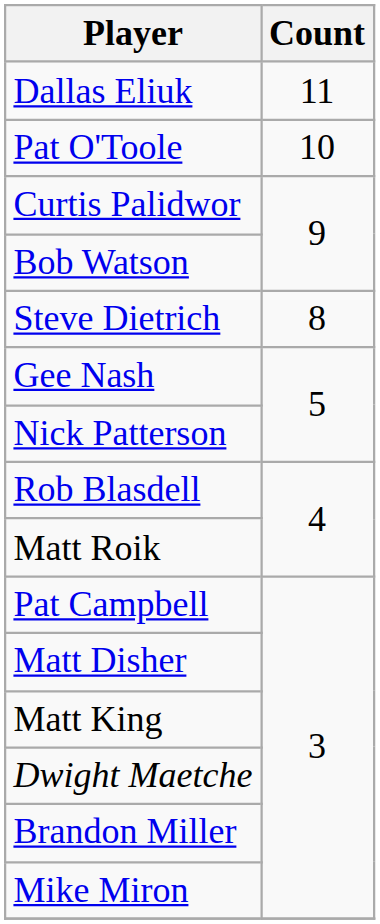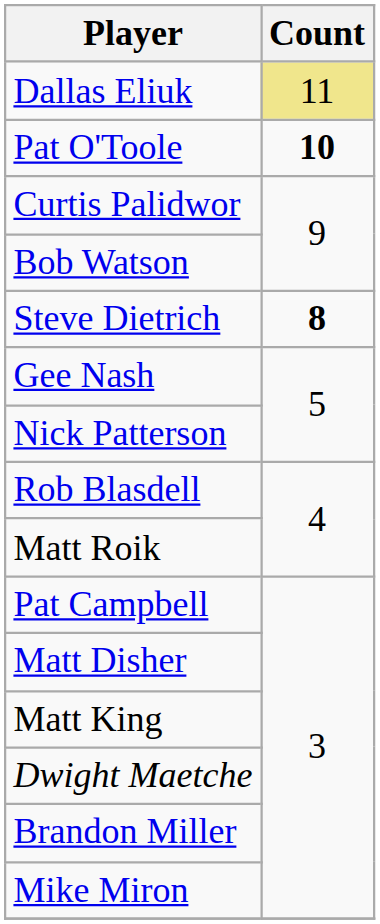(317, 90) no background -> (317, 90) khaki background
(317, 147) normal -> (317, 147) bold
(317, 318) normal -> (317, 318) bold
